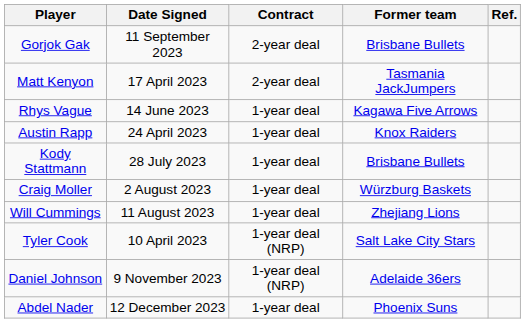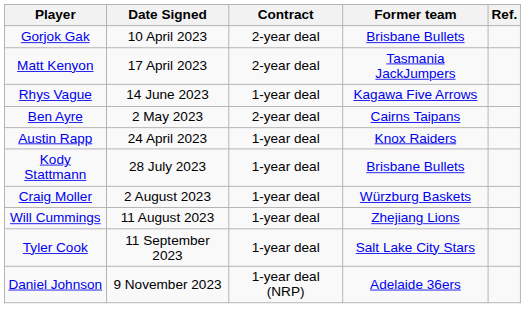(167, 44) 11 September 2023 -> (167, 36) 10 April 2023
+ row: (55, 116)
(167, 241) 10 April 2023 -> (167, 247) 11 September 2023
(286, 241) 1-year deal (NRP) -> (286, 247) 1-year deal
- row: (55, 307)
